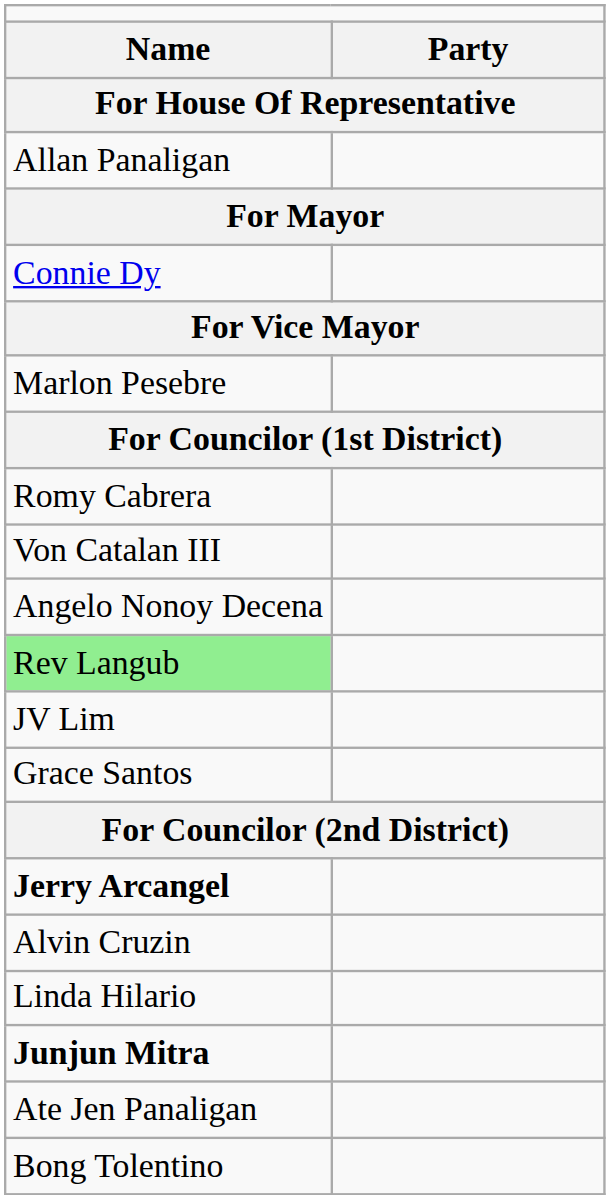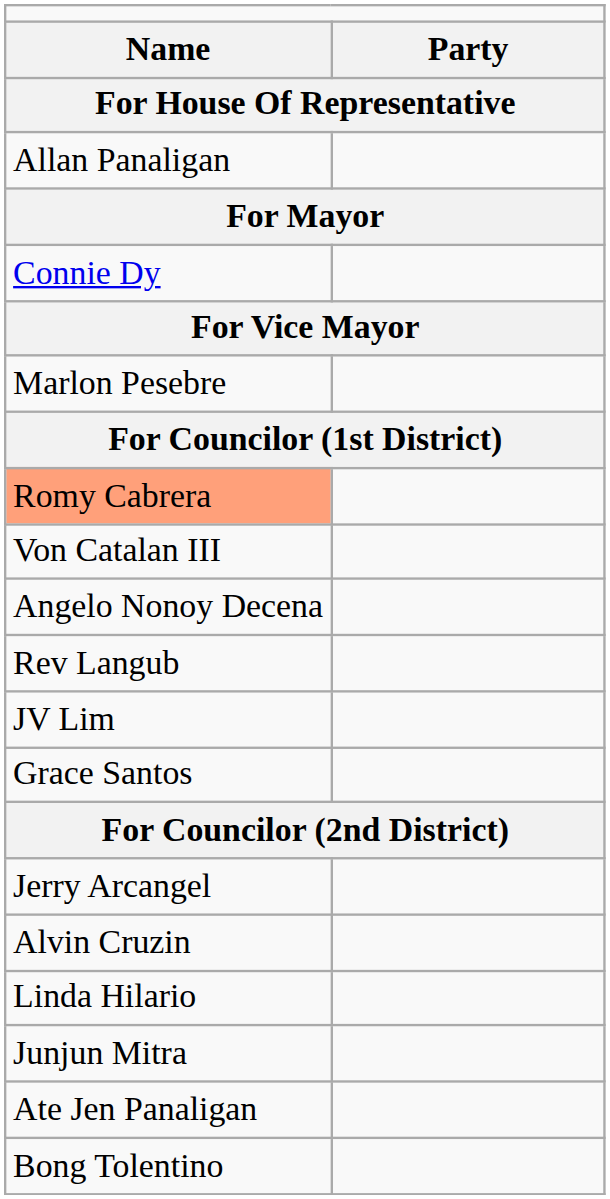(112, 495) no background -> (112, 495) lightsalmon background
(96, 662) lightgreen background -> (96, 662) no background
(121, 885) bold -> (112, 885) normal
(111, 1053) bold -> (100, 1053) normal
